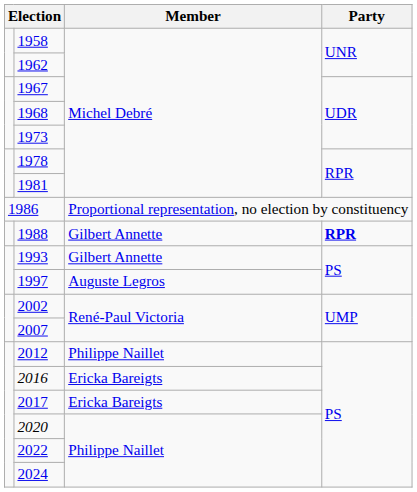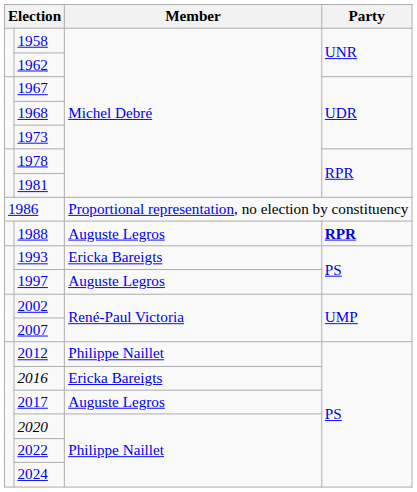(115, 233) Gilbert Annette -> (117, 233) Auguste Legros
(115, 257) Gilbert Annette -> (115, 257) Ericka Bareigts
(115, 402) Ericka Bareigts -> (117, 402) Auguste Legros
